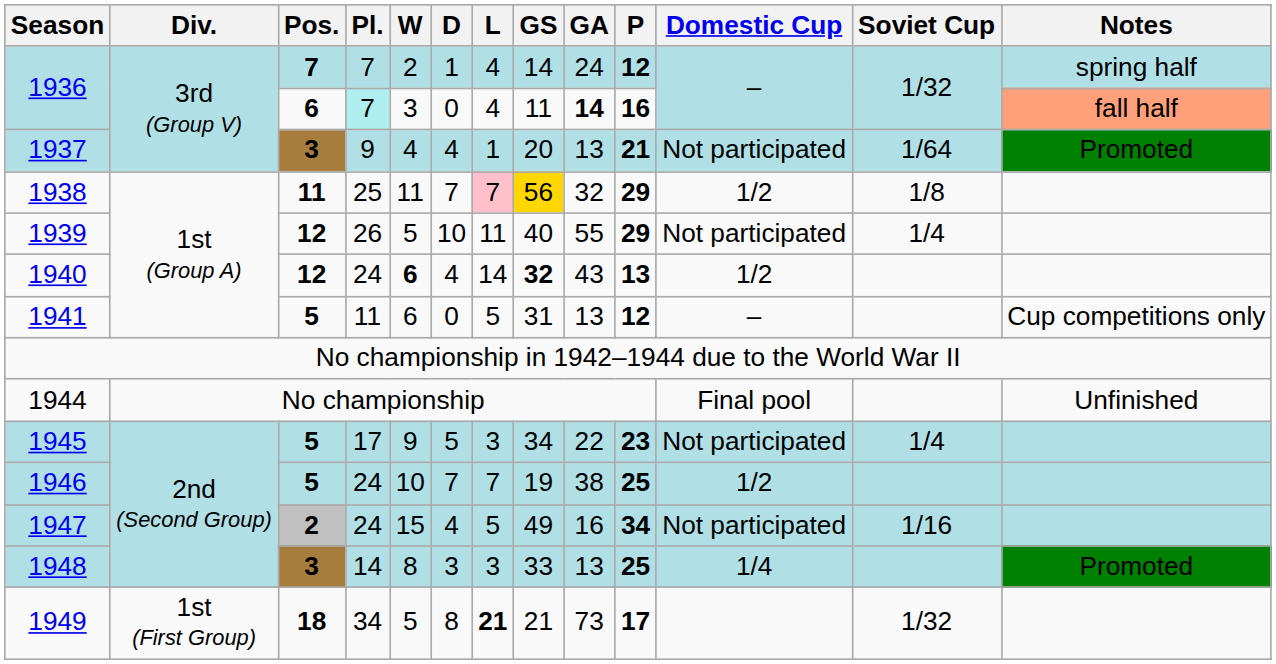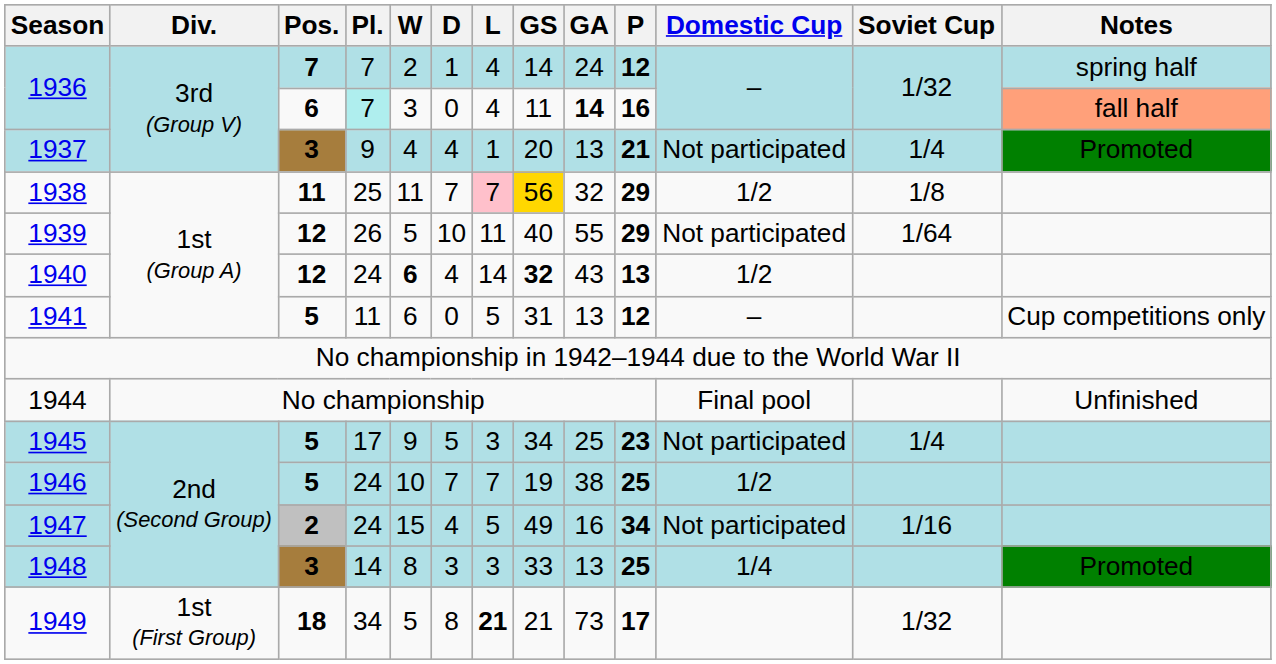(927, 150) 1/64 -> (927, 150) 1/4
(927, 233) 1/4 -> (927, 233) 1/64
(589, 441) 22 -> (589, 441) 25
